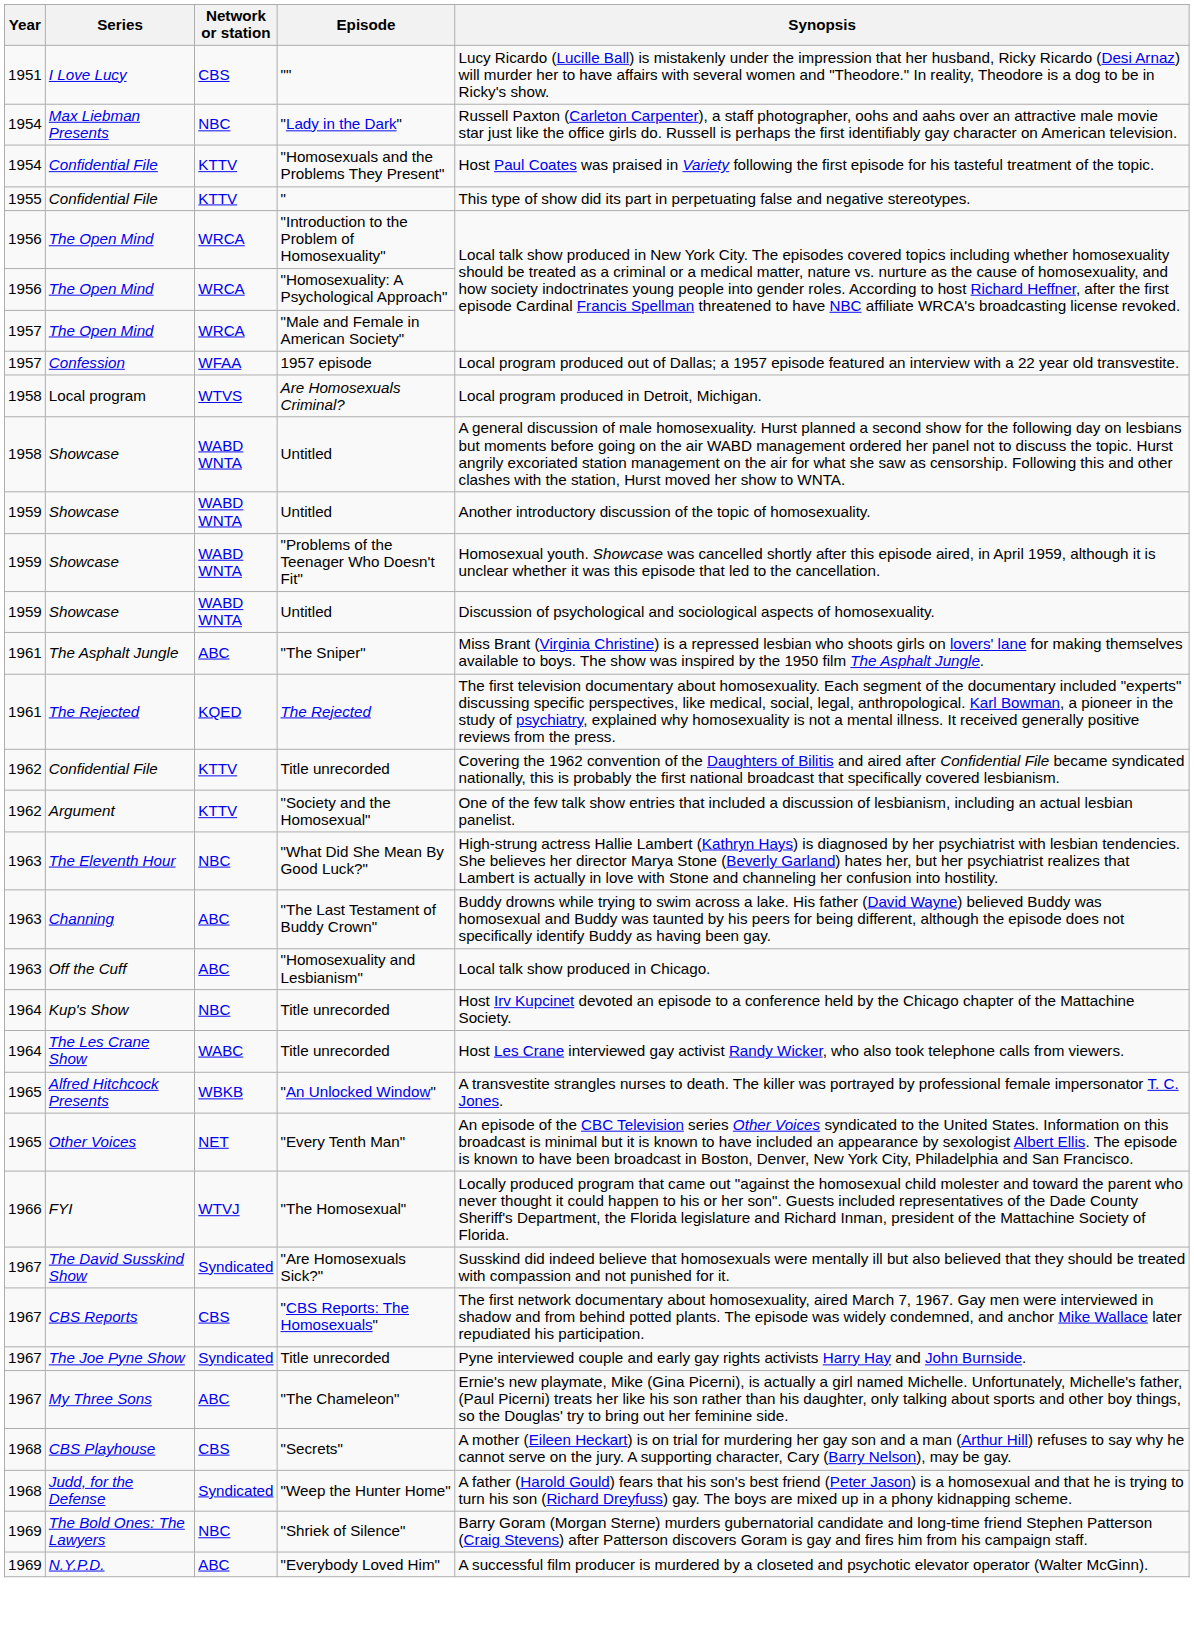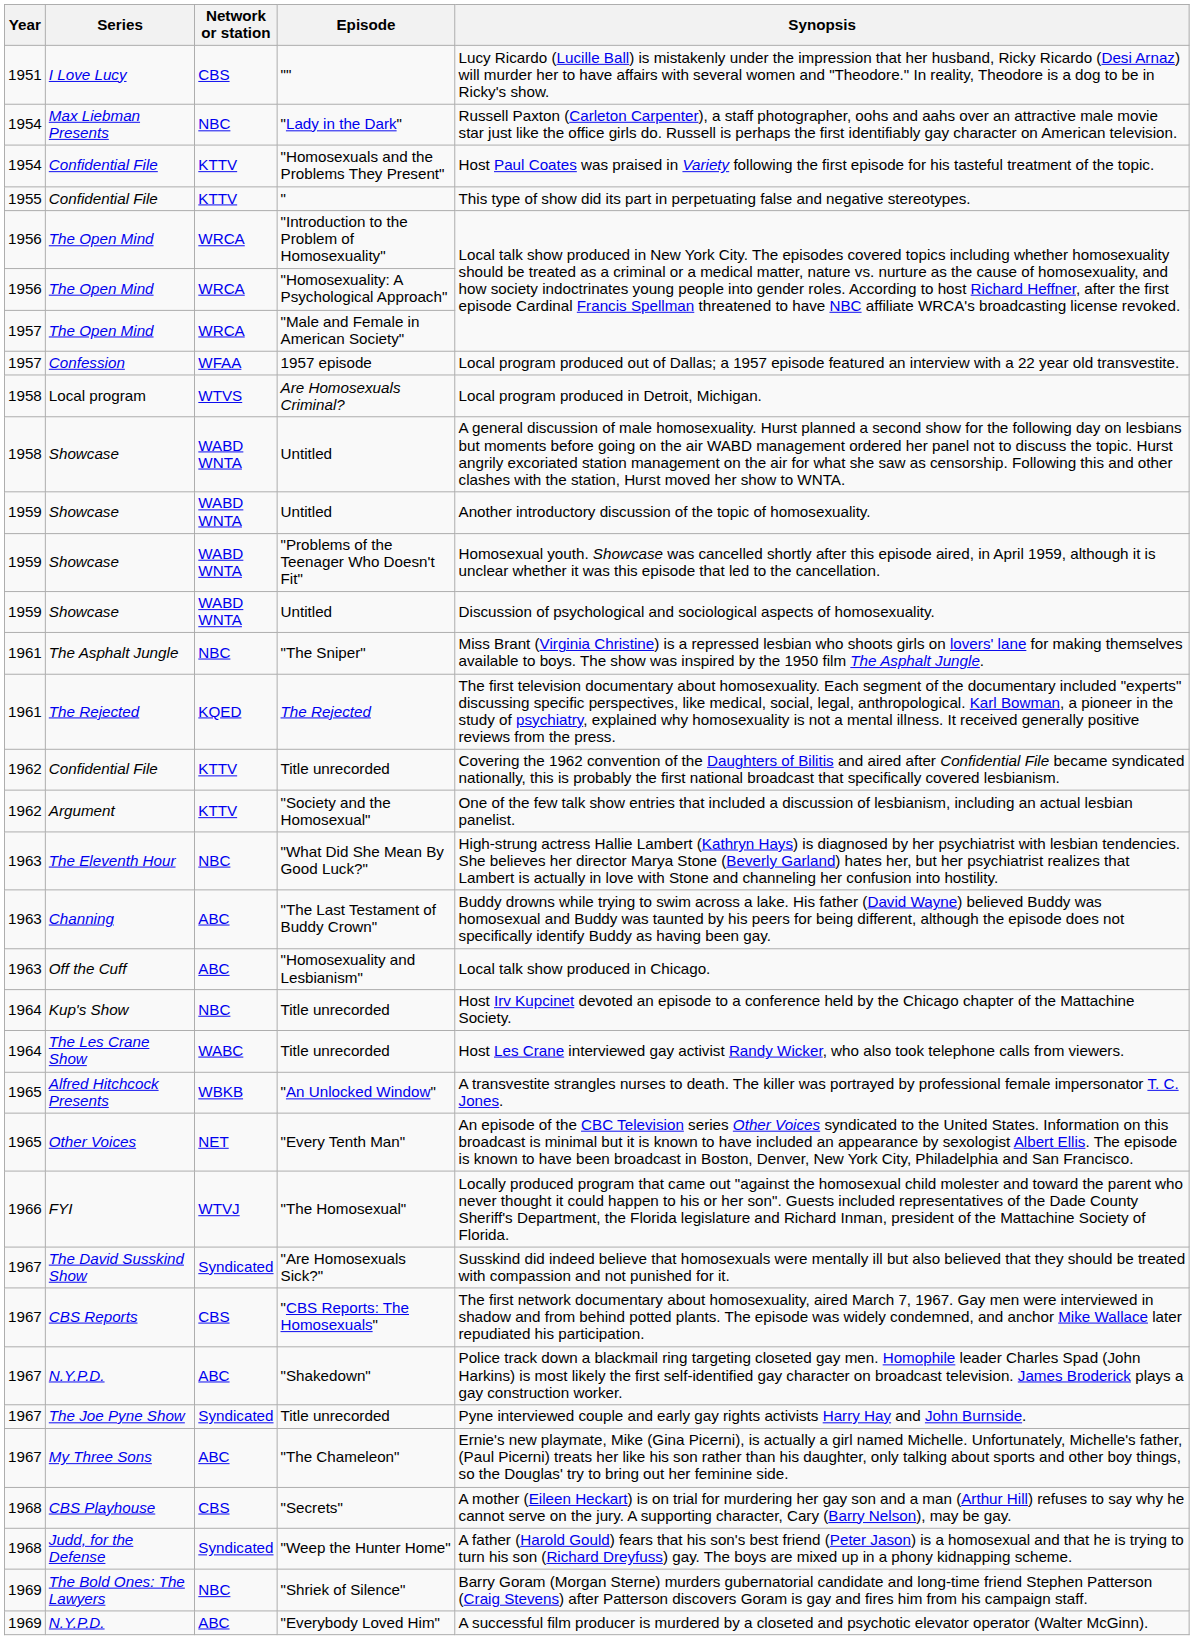(214, 653) ABC -> (214, 653) NBC
+ row: (77, 1375)
